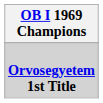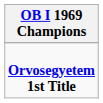(51, 78) lightgrey background -> (51, 78) no background
